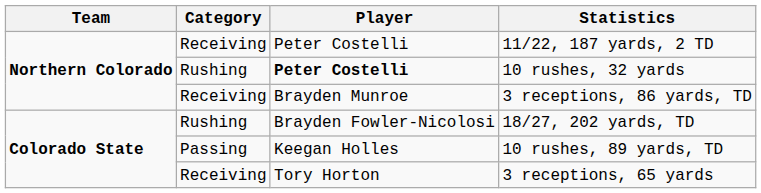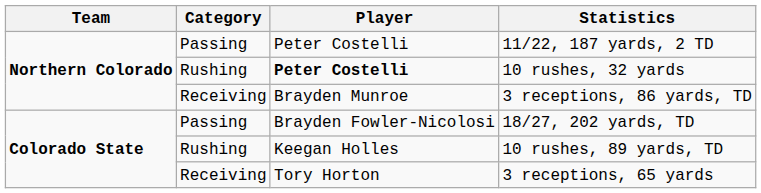(223, 45) Receiving -> (214, 45) Passing
(214, 123) Rushing -> (214, 123) Passing
(214, 149) Passing -> (214, 149) Rushing
